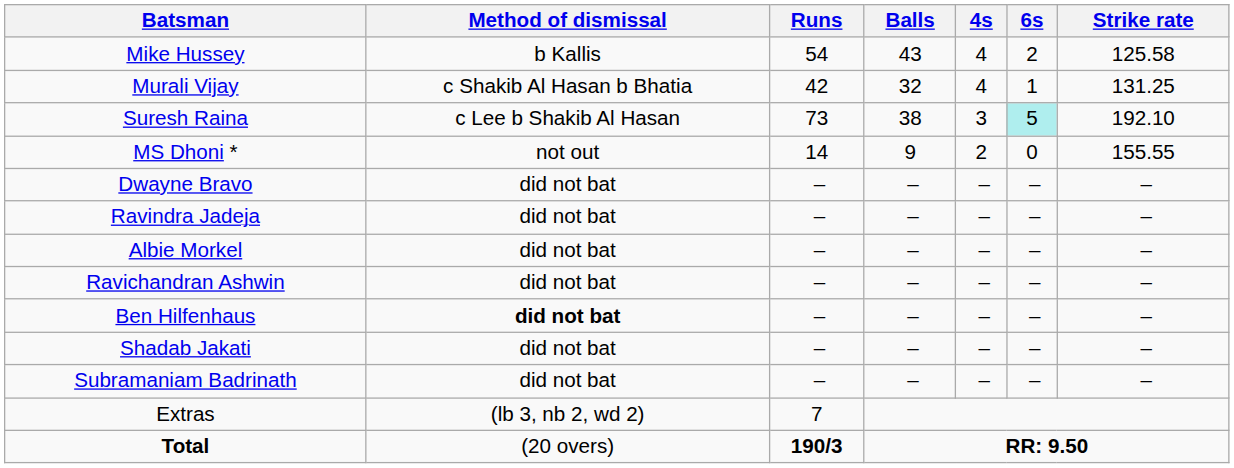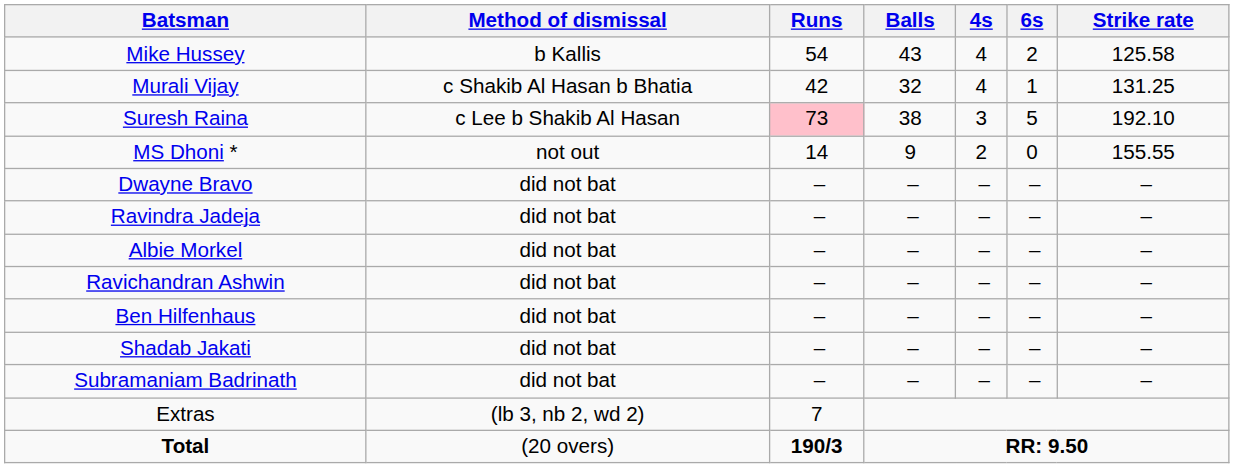(817, 119) no background -> (817, 119) pink background
(1032, 119) paleturquoise background -> (1032, 119) no background
(568, 315) bold -> (568, 315) normal
